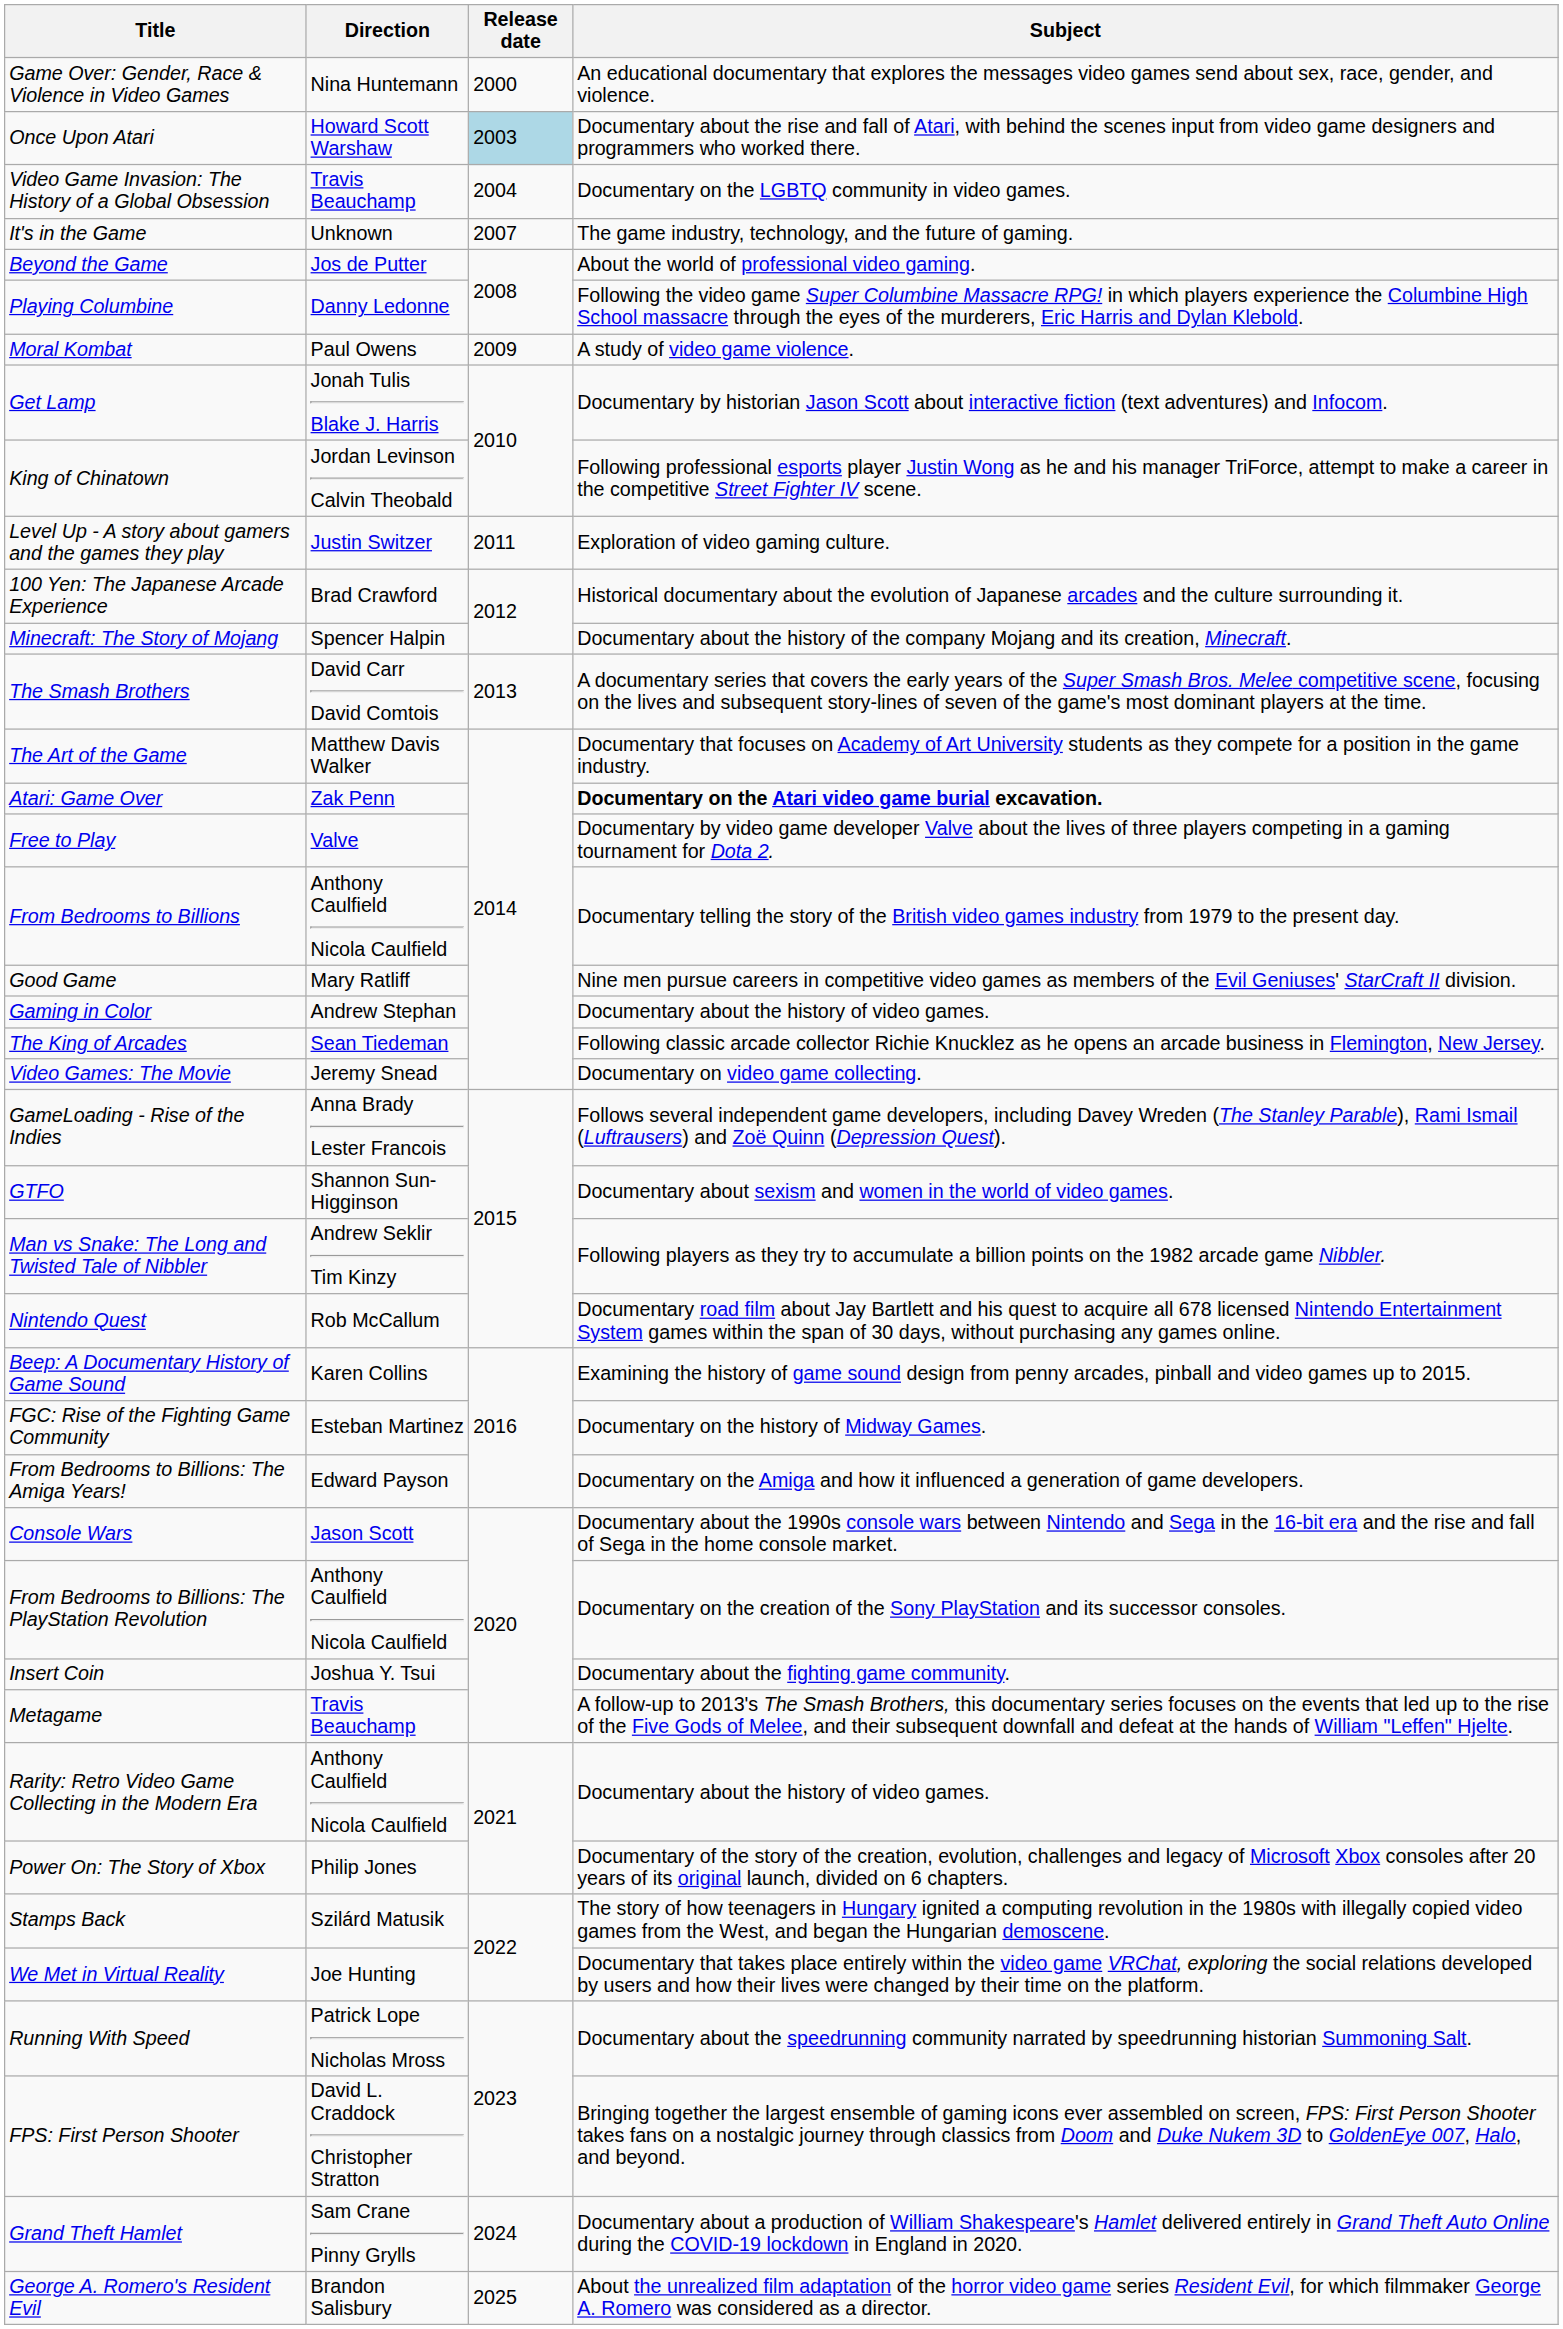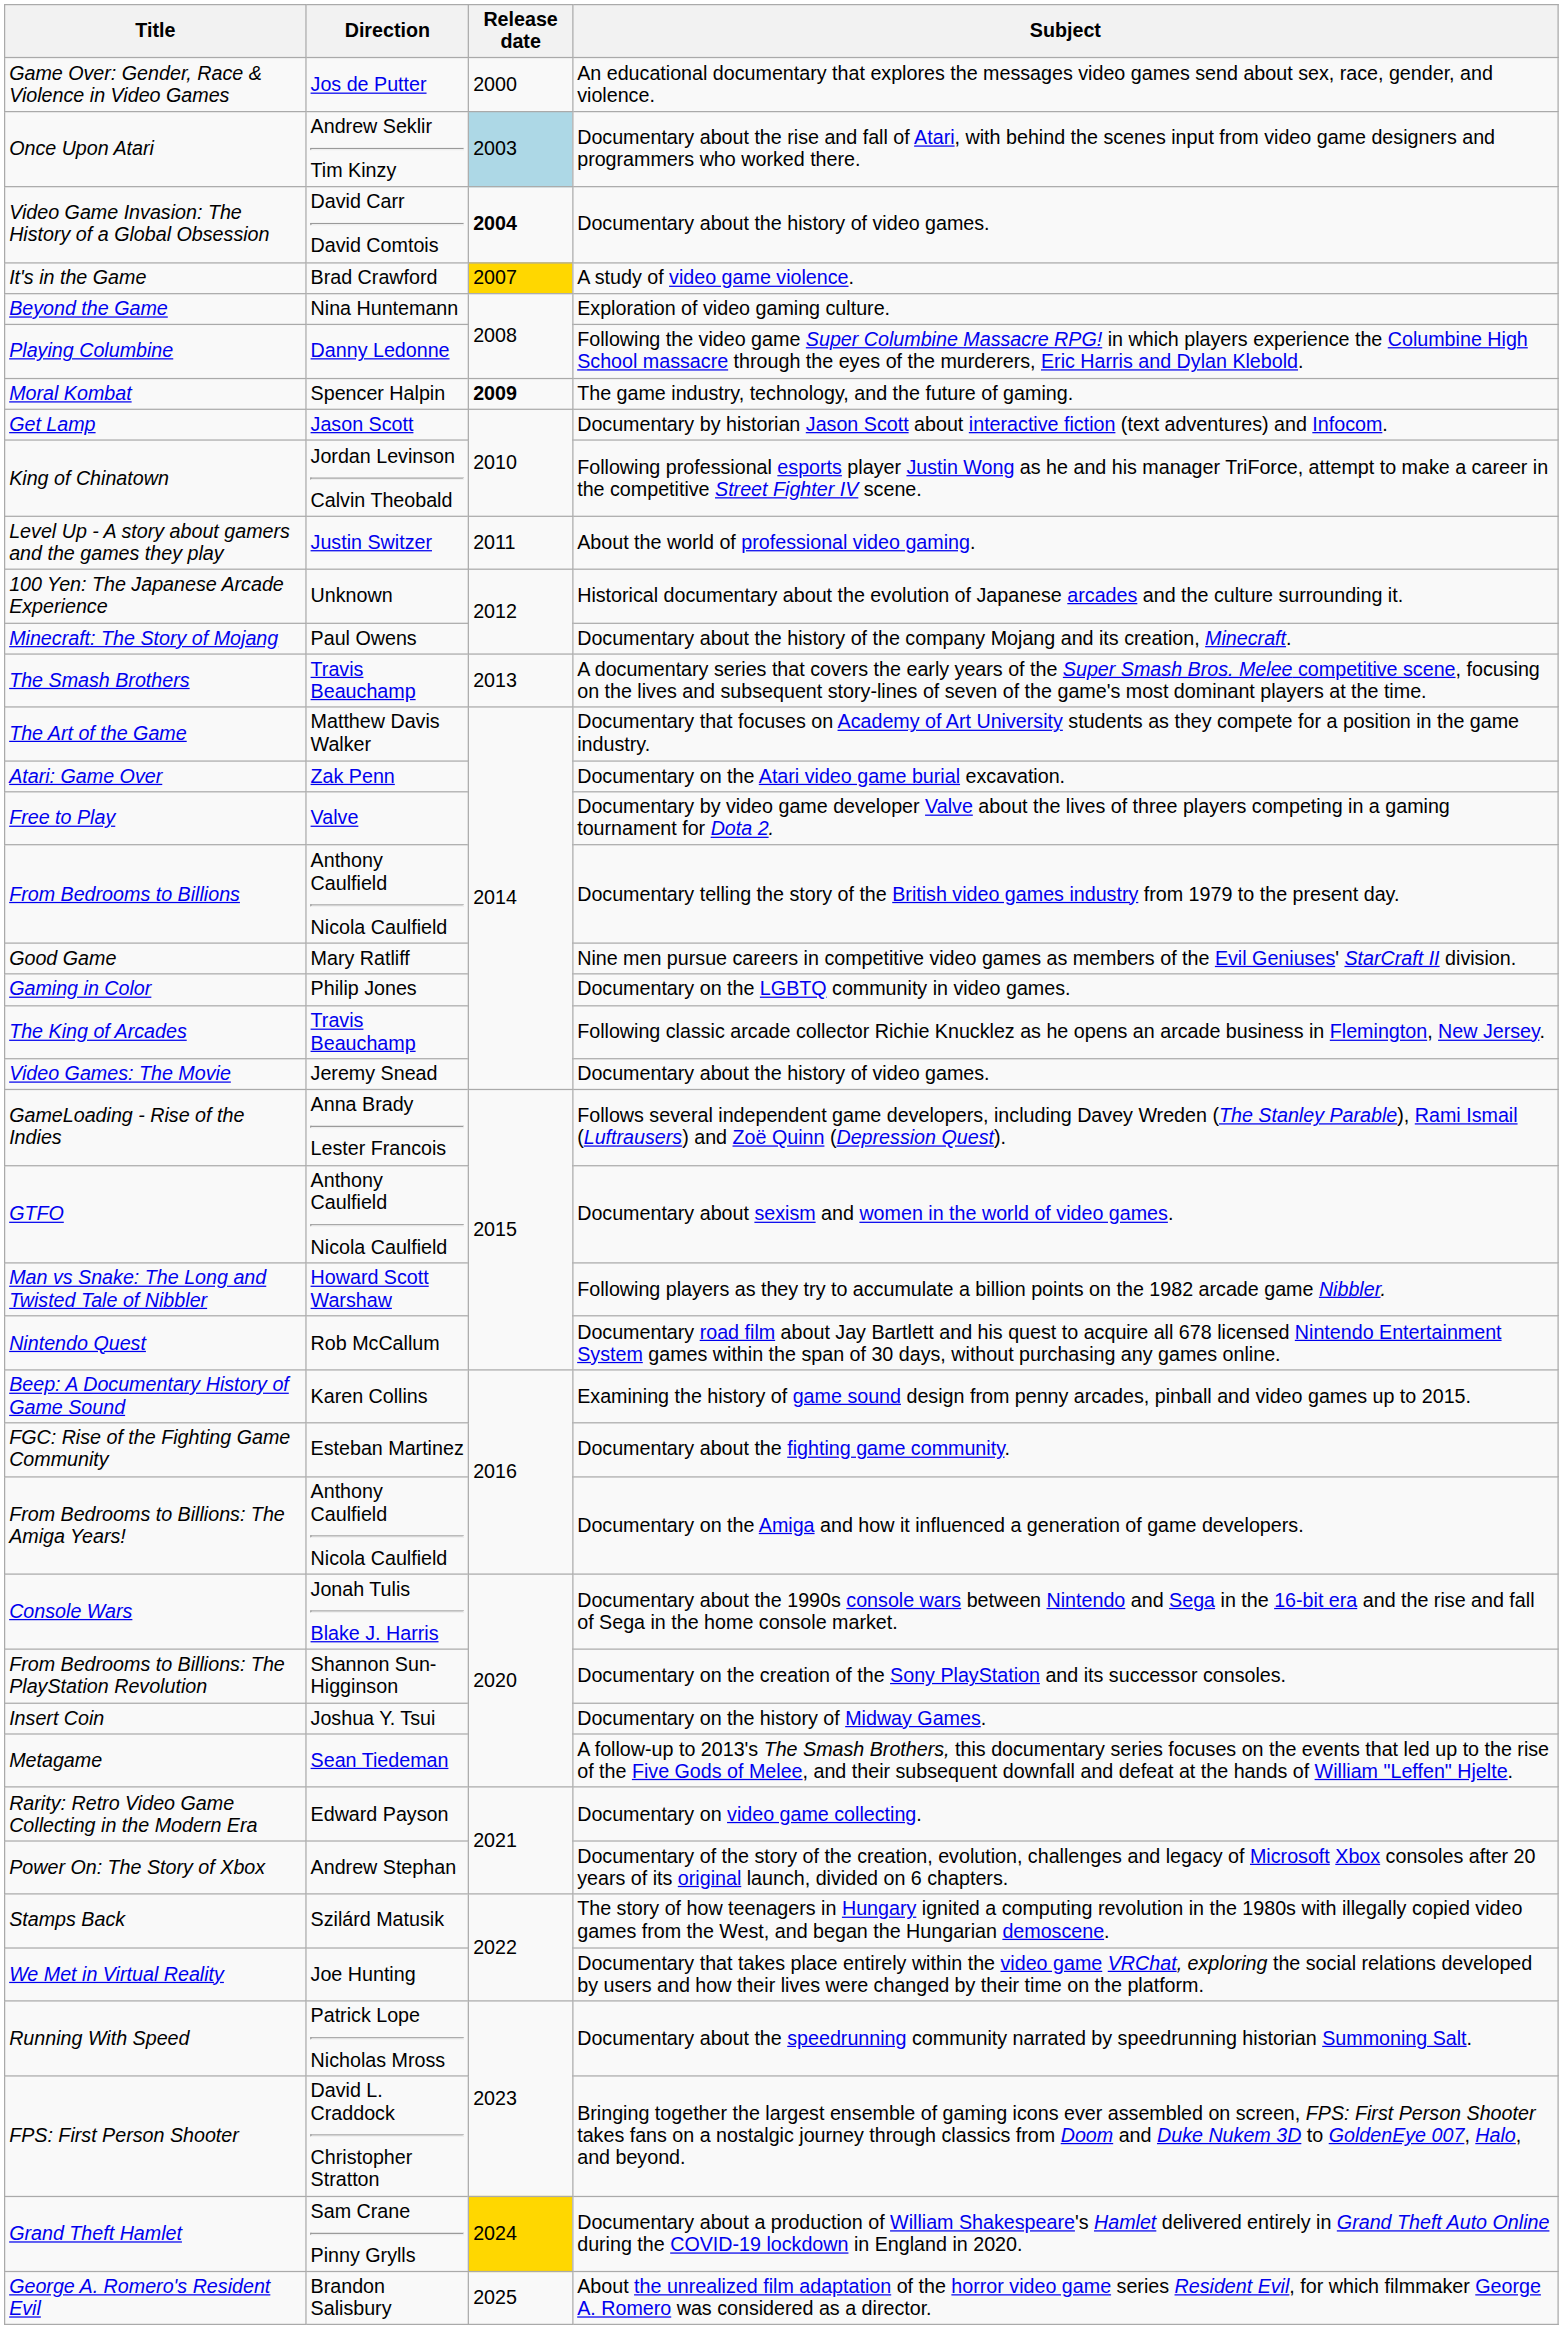(384, 84) Nina Huntemann -> (369, 84) Jos de Putter
(370, 137) Howard Scott Warshaw -> (387, 148) Andrew Seklir Tim Kinzy
(363, 191) Travis Beauchamp -> (387, 224) David Carr David Comtois
(495, 191) normal -> (495, 224) bold
(824, 191) Documentary on the LGBTQ community in video games. -> (783, 224) Documentary about the history of video games.
(352, 233) Unknown -> (374, 277) Brad Crawford
(495, 233) no background -> (495, 277) gold background
(825, 233) The game industry, technology, and the future of gaming. -> (716, 277) A study of video game violence.
(369, 264) Jos de Putter -> (384, 309) Nina Huntemann
(776, 264) About the world of professional video gaming. -> (734, 309) Exploration of video gaming culture.
(364, 349) Paul Owens -> (378, 393) Spencer Halpin
(495, 349) normal -> (495, 393) bold
(716, 349) A study of video game violence. -> (825, 393) The game industry, technology, and the future of gaming.
(387, 402) Jonah Tulis Blake J. Harris -> (362, 424) Jason Scott
(734, 542) Exploration of video gaming culture. -> (776, 542) About the world of professional video gaming.
(374, 595) Brad Crawford -> (352, 595) Unknown
(378, 638) Spencer Halpin -> (364, 638) Paul Owens
(387, 691) David Carr David Comtois -> (363, 680) Travis Beauchamp
(840, 798) bold -> (821, 776) normal
(383, 1011) Andrew Stephan -> (364, 989) Philip Jones
(783, 1011) Documentary about the history of video games. -> (824, 989) Documentary on the LGBTQ community in video games.
(380, 1042) Sean Tiedeman -> (363, 1031) Travis Beauchamp
(749, 1074) Documentary on video game collecting. -> (783, 1074) Documentary about the history of video games.
(373, 1191) Shannon Sun-Higginson -> (387, 1213) Anthony Caulfield Nicola Caulfield
(387, 1256) Andrew Seklir Tim Kinzy -> (370, 1289) Howard Scott Warshaw
(782, 1427) Documentary on the history of Midway Games. -> (794, 1449) Documentary about the fighting game community.
(379, 1480) Edward Payson -> (387, 1525) Anthony Caulfield Nicola Caulfield
(362, 1534) Jason Scott -> (387, 1611) Jonah Tulis Blake J. Harris
(387, 1609) Anthony Caulfield Nicola Caulfield -> (373, 1675) Shannon Sun-Higginson
(794, 1673) Documentary about the fighting game community. -> (782, 1718) Documentary on the history of Midway Games.
(363, 1716) Travis Beauchamp -> (380, 1760) Sean Tiedeman
(387, 1791) Anthony Caulfield Nicola Caulfield -> (379, 1813) Edward Payson
(783, 1791) Documentary about the history of video games. -> (749, 1813) Documentary on video game collecting.
(364, 1867) Philip Jones -> (383, 1867) Andrew Stephan
(495, 2233) no background -> (495, 2233) gold background
